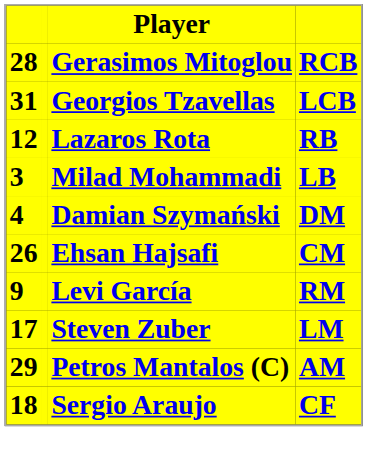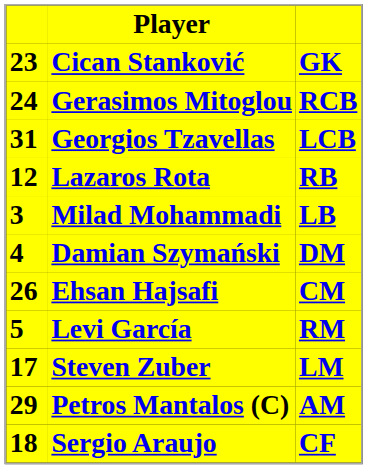+ row: (148, 62)
(24, 62) 28 -> (24, 100) 24
(17, 290) 9 -> (17, 328) 5
